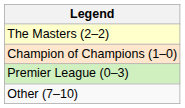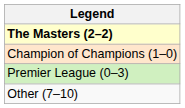(58, 34) normal -> (60, 34) bold
